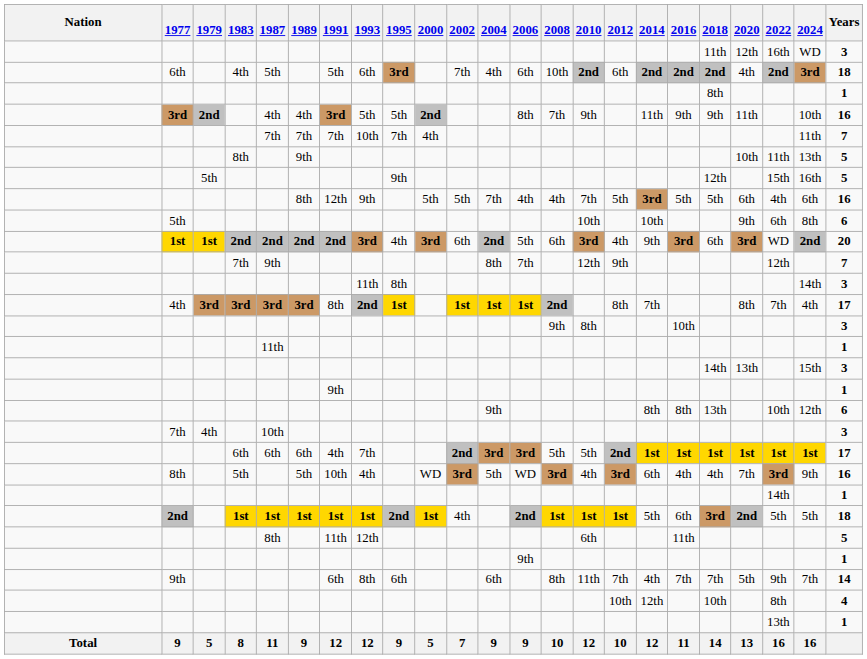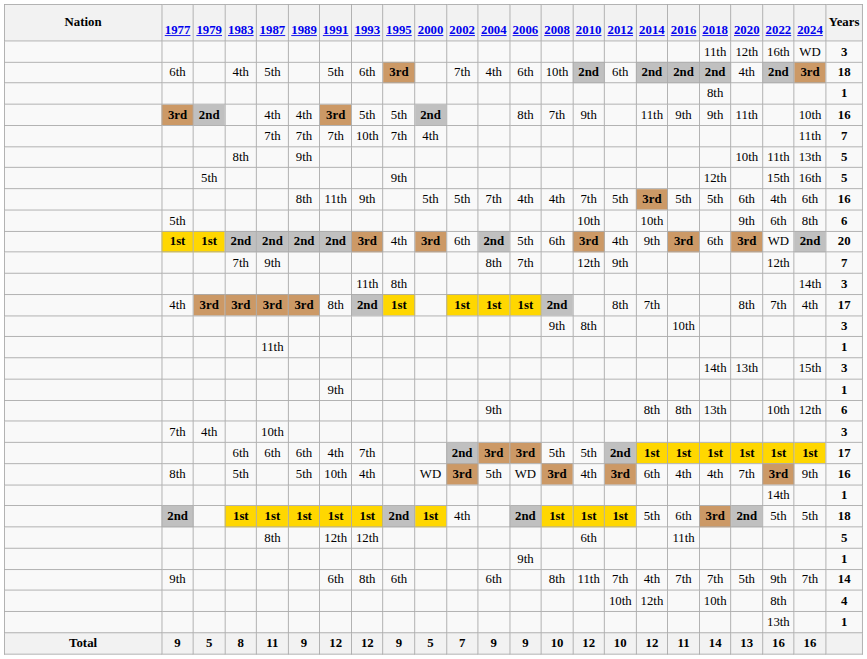(336, 199) 12th -> (336, 199) 11th
(336, 537) 11th -> (336, 537) 12th
